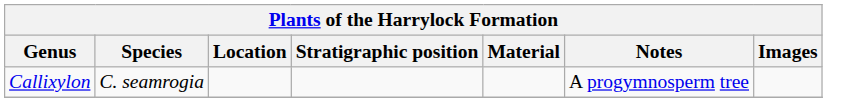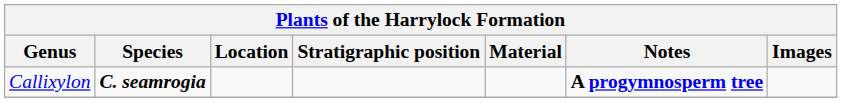(152, 81) normal -> (153, 81) bold
(659, 81) normal -> (667, 81) bold
